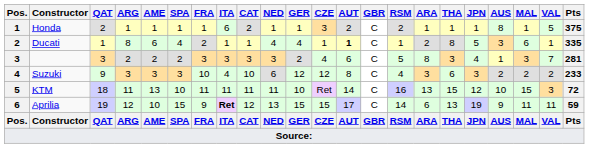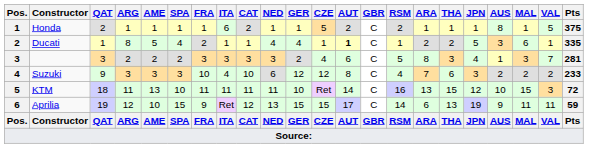(324, 27) 3 -> (324, 27) 5
(154, 43) 6 -> (154, 43) 5
(452, 43) 8 -> (452, 43) 2
(427, 73) 3 -> (426, 73) 7
(227, 104) bold -> (226, 104) normal
